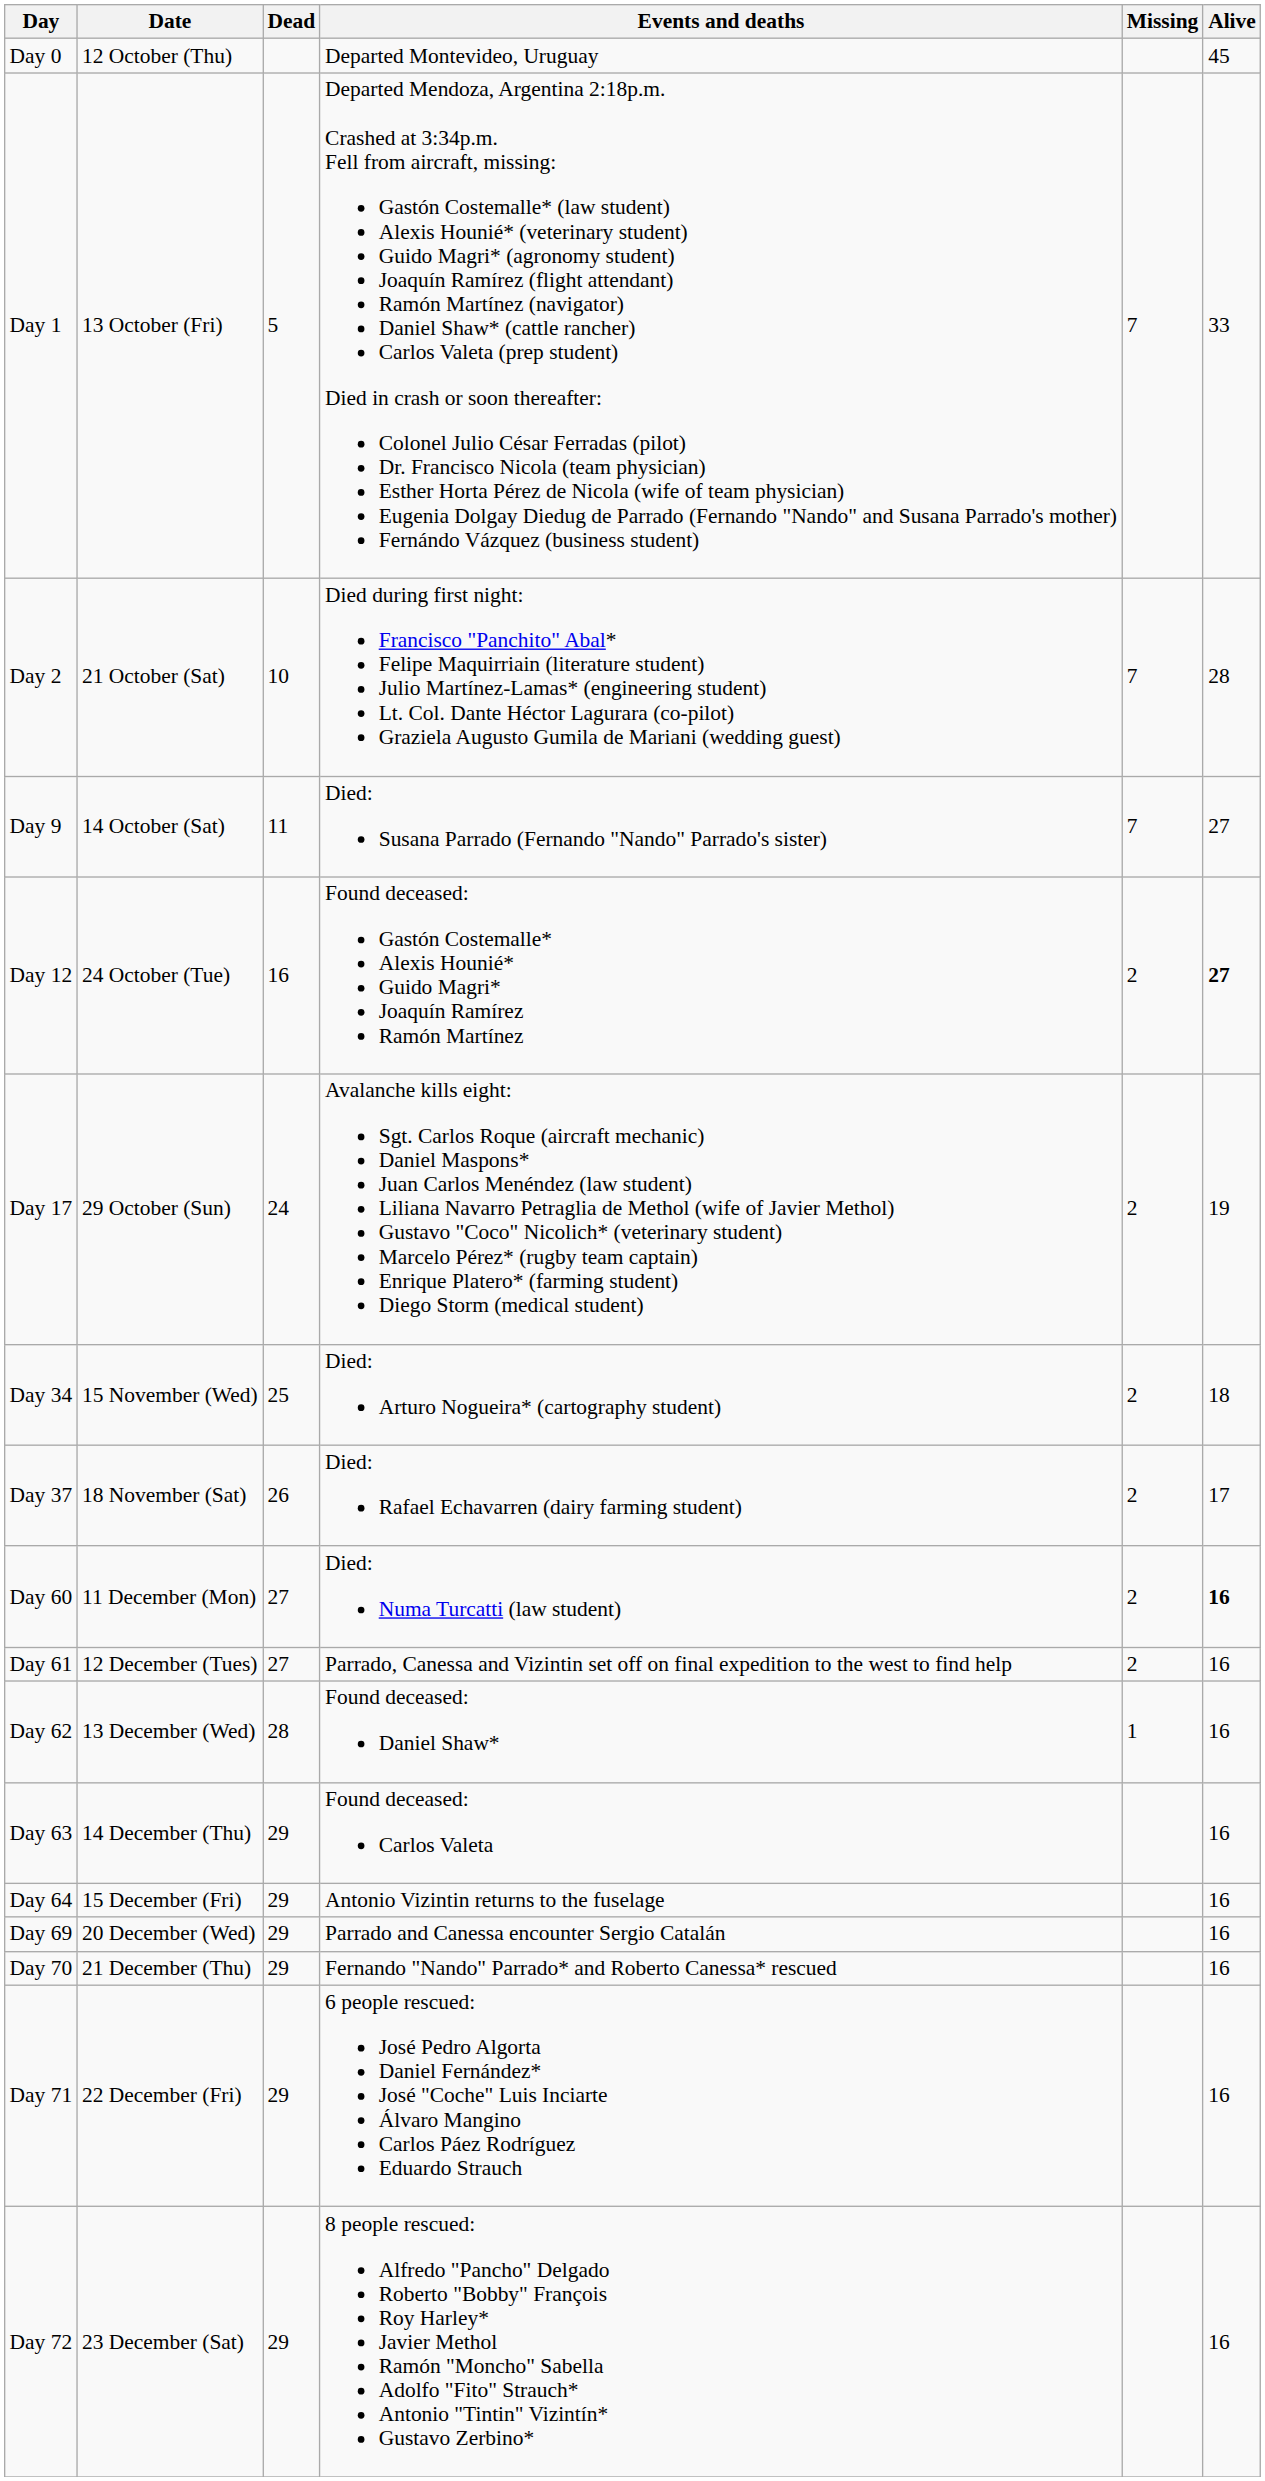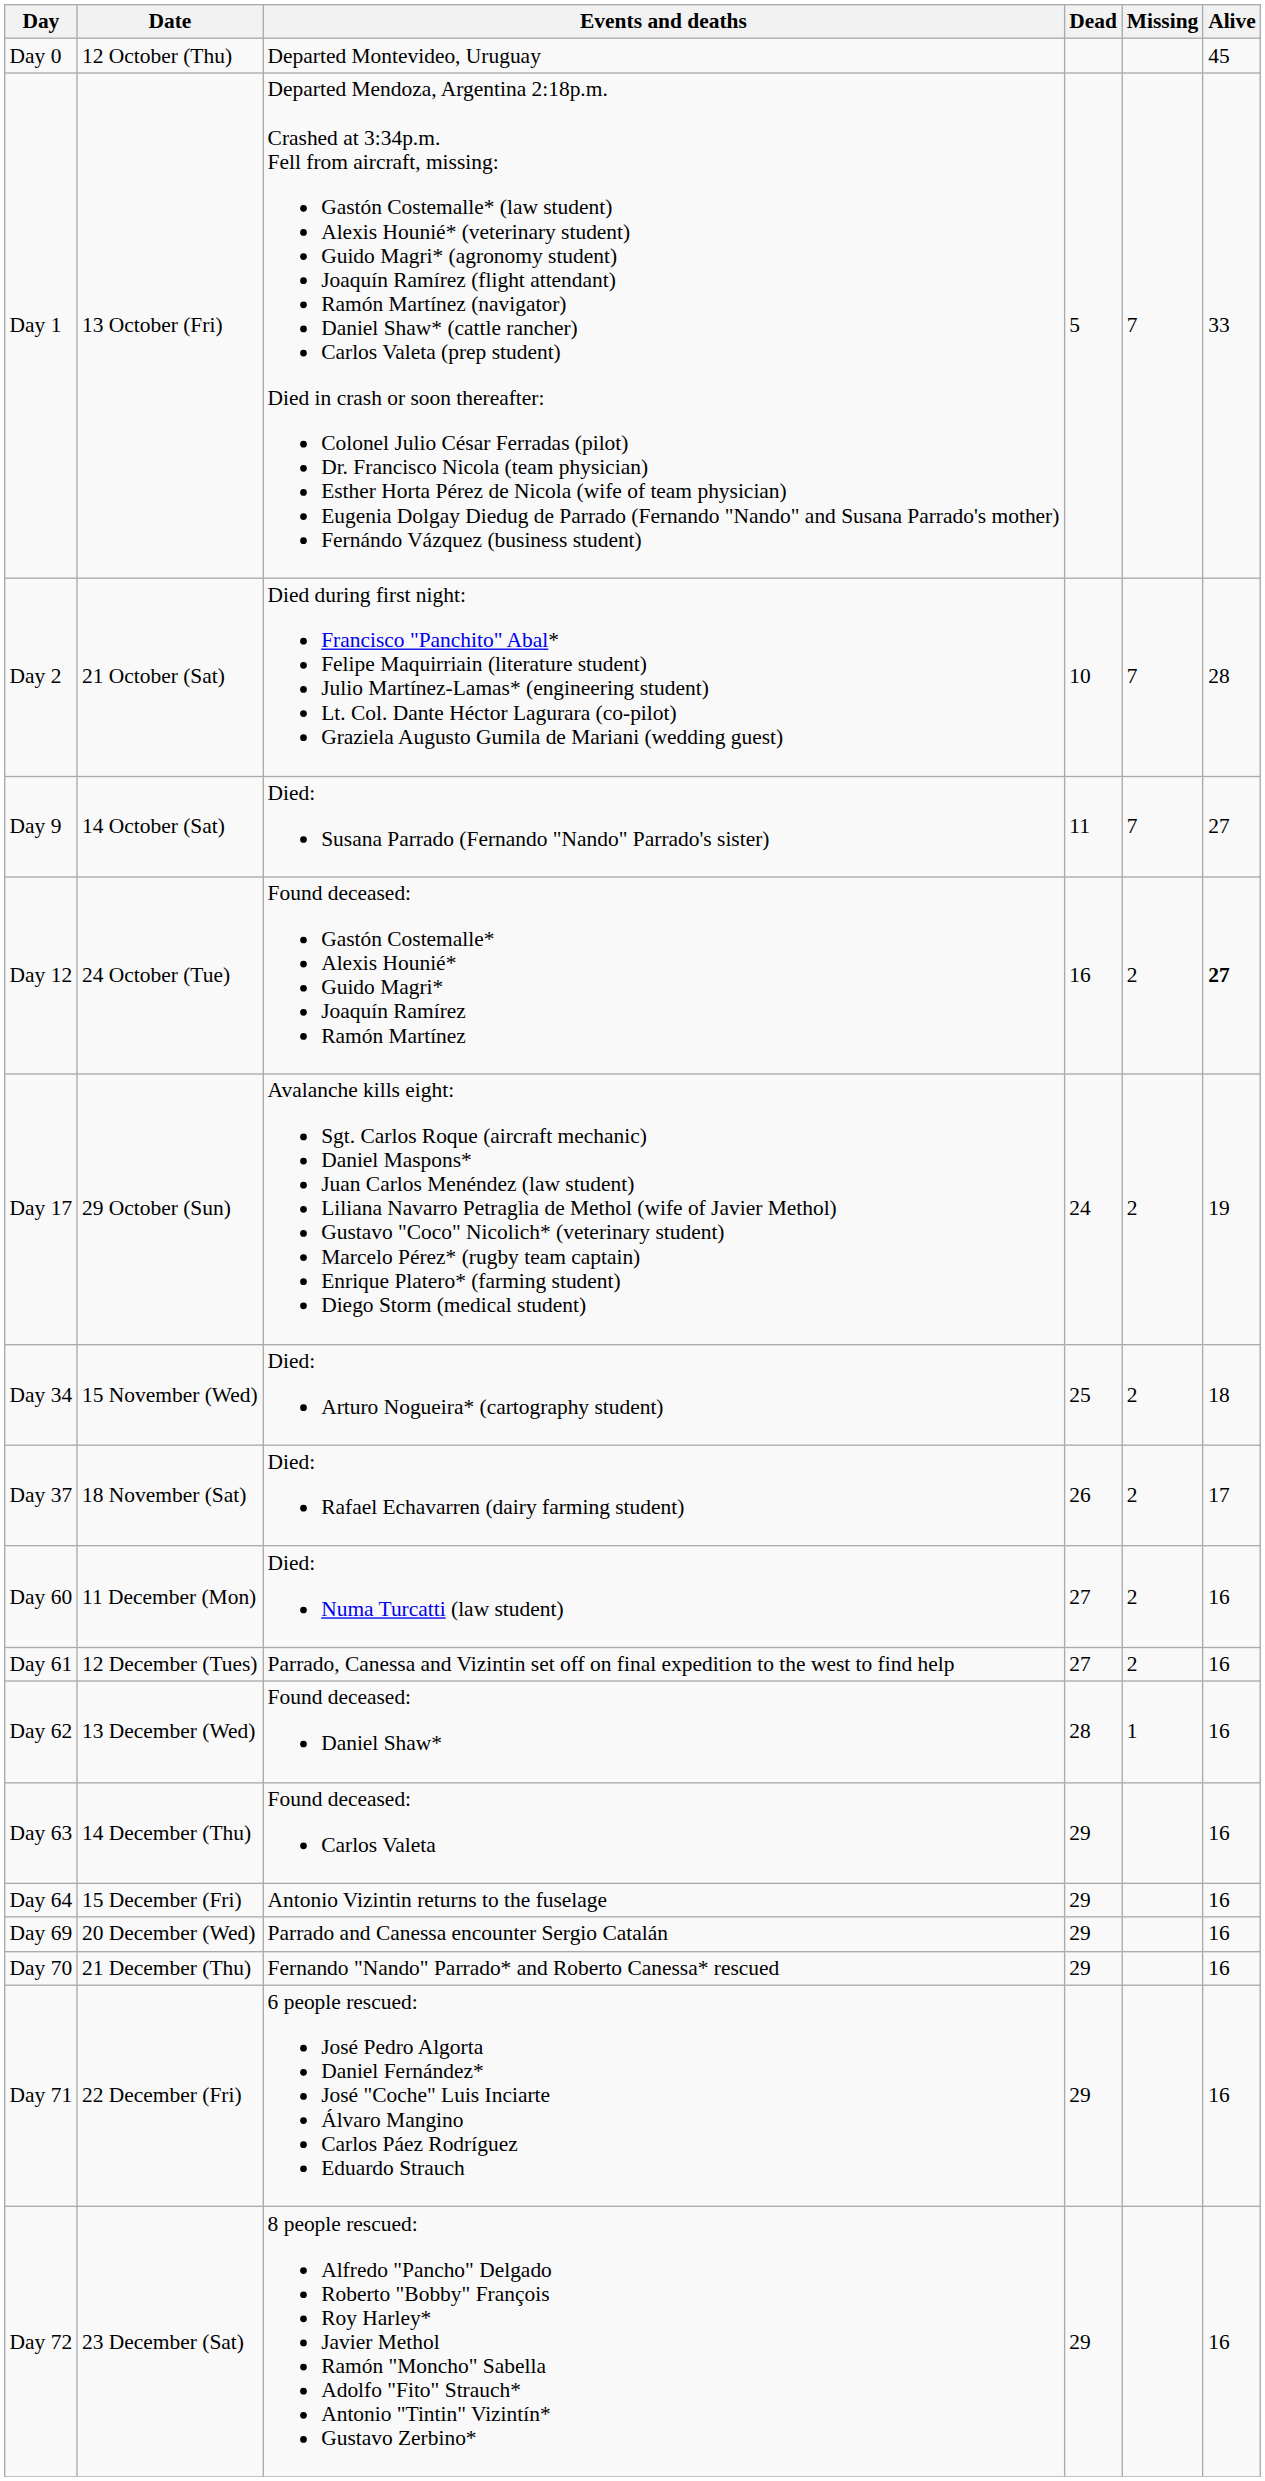columns swapped: (721, 21) <-> (291, 21)
(1219, 1596) bold -> (1219, 1596) normal
